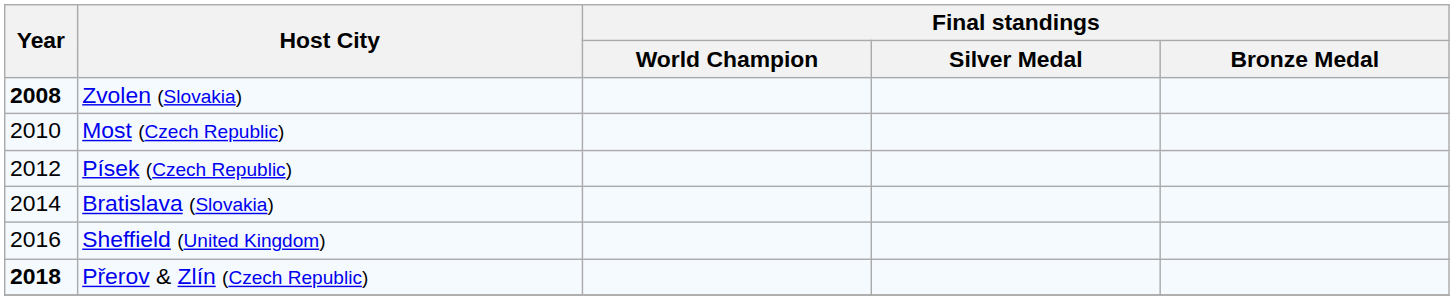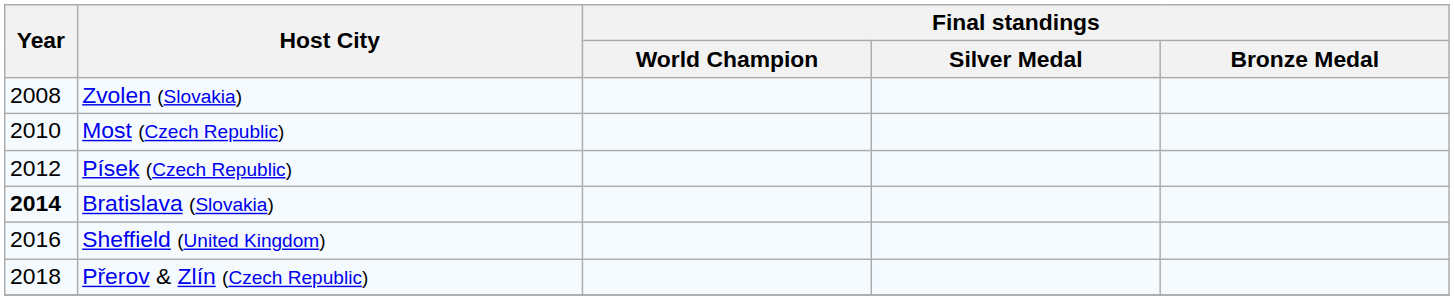(35, 95) bold -> (35, 95) normal
(35, 204) normal -> (35, 204) bold
(35, 276) bold -> (35, 276) normal
